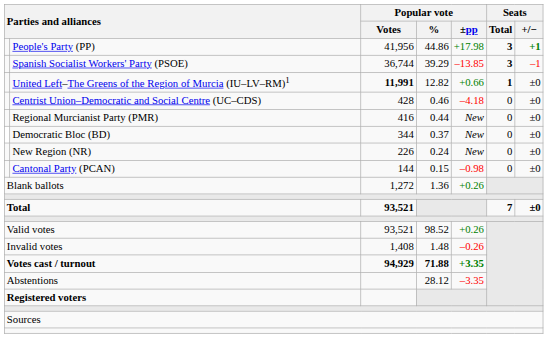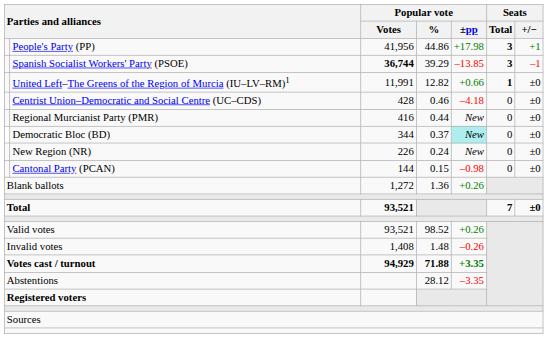(535, 47) bold -> (535, 47) normal
(399, 64) normal -> (399, 64) bold
(399, 82) bold -> (399, 82) normal
(474, 134) no background -> (474, 134) paleturquoise background
